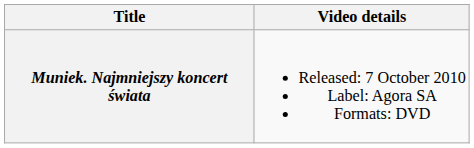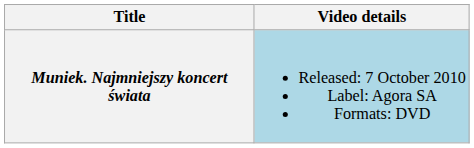(362, 95) no background -> (362, 95) lightblue background
